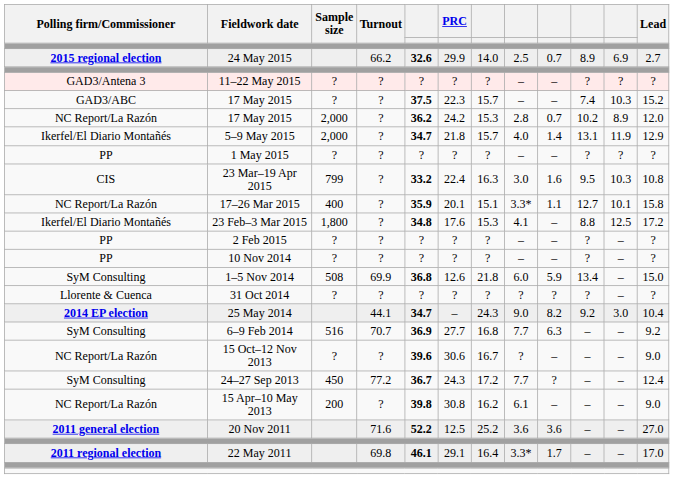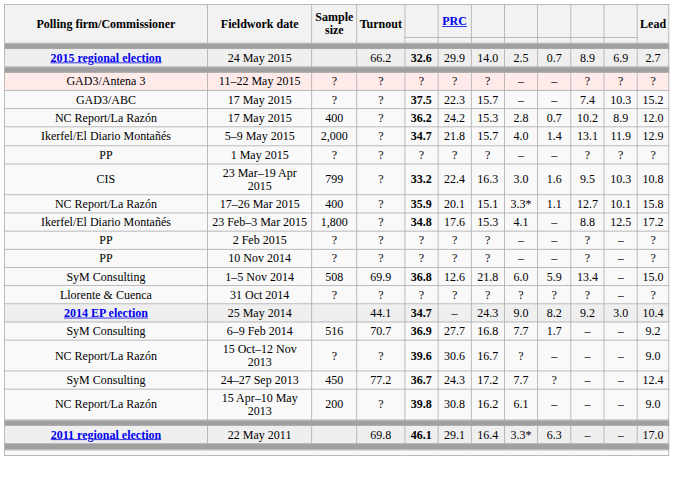(334, 118) 2,000 -> (334, 118) 400
(554, 331) 6.3 -> (554, 331) 1.7
- row: (106, 429)
(554, 453) 1.7 -> (554, 435) 6.3
